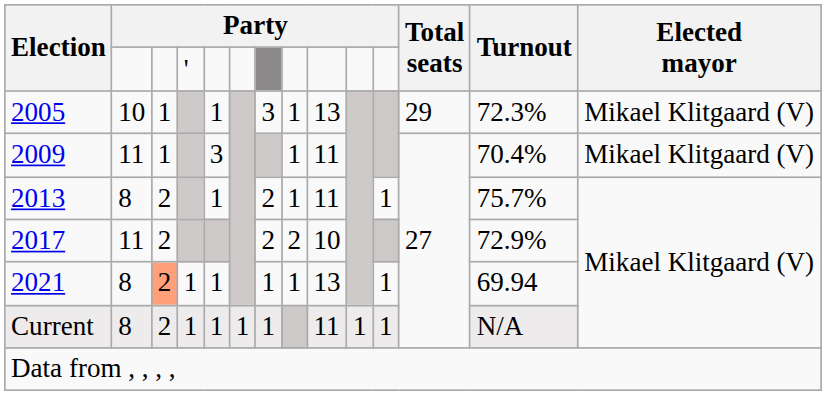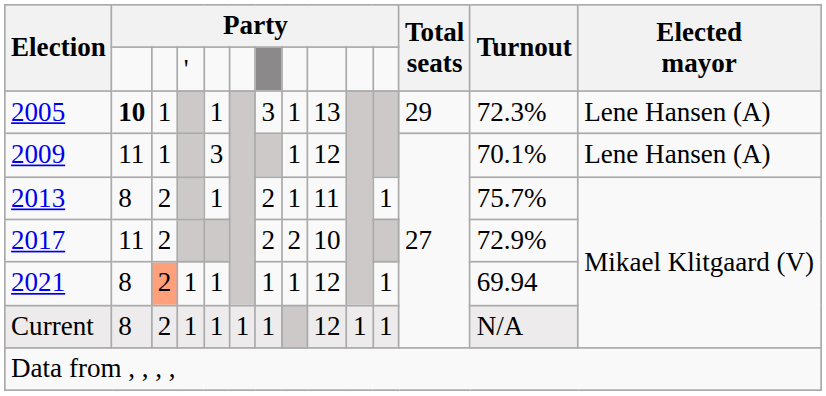(132, 111) normal -> (132, 111) bold
(699, 111) Mikael Klitgaard (V) -> (677, 111) Lene Hansen (A)
(327, 154) 11 -> (327, 154) 12
(512, 154) 70.4% -> (512, 154) 70.1%
(699, 154) Mikael Klitgaard (V) -> (677, 154) Lene Hansen (A)
(327, 283) 13 -> (327, 283) 12
(327, 326) 11 -> (327, 326) 12
